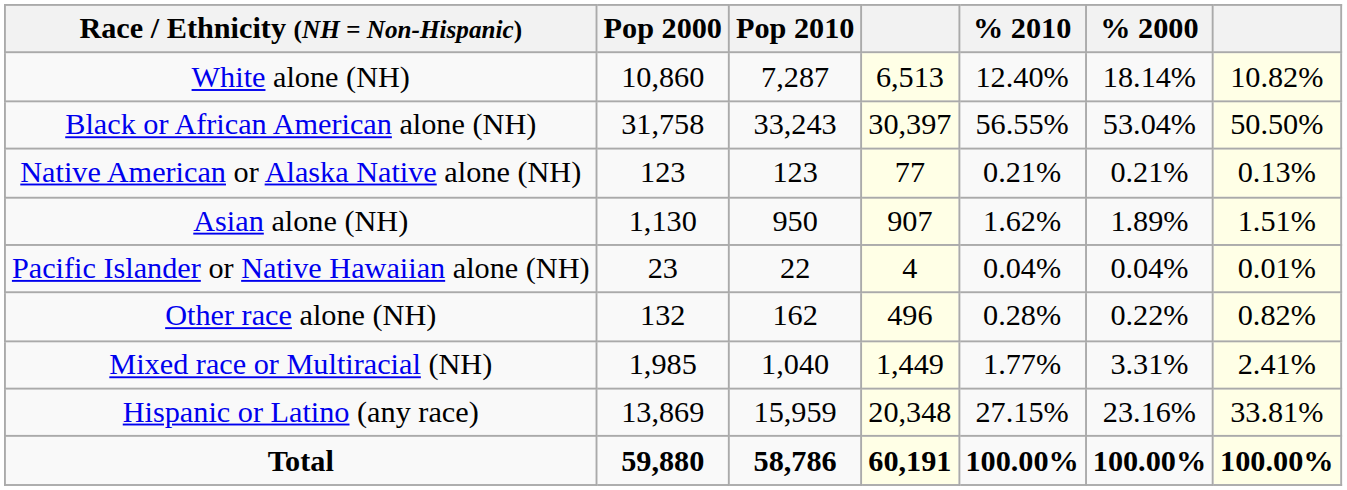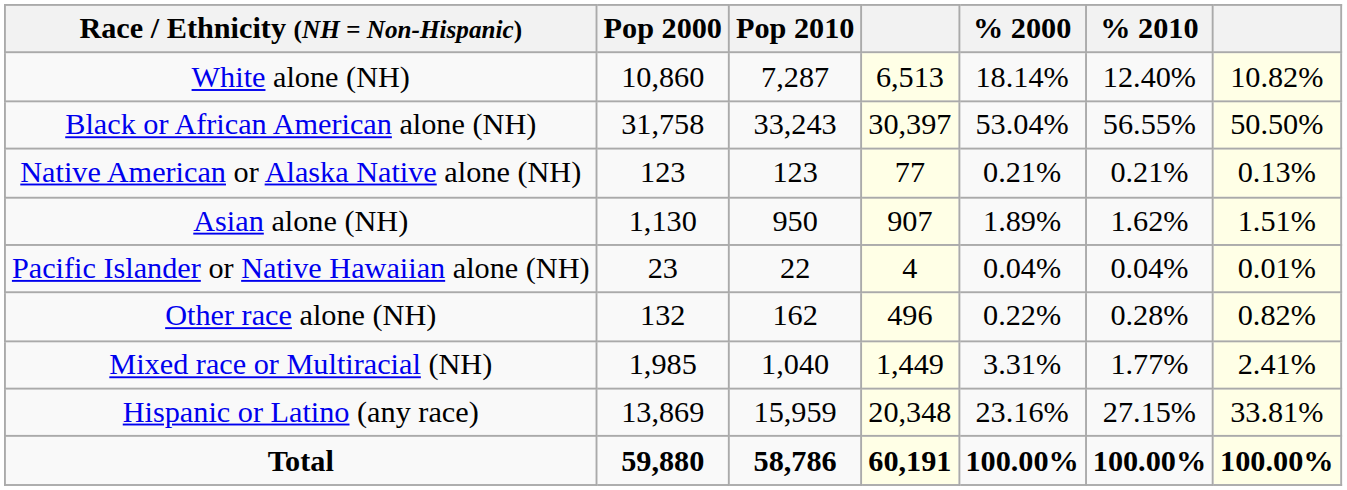columns swapped: (1149, 28) <-> (1022, 28)
